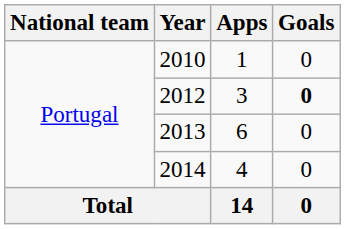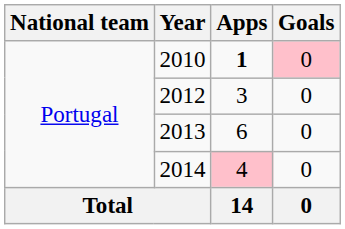(242, 59) normal -> (242, 59) bold
(306, 59) no background -> (306, 59) pink background
(306, 95) bold -> (306, 95) normal
(242, 168) no background -> (242, 168) pink background
